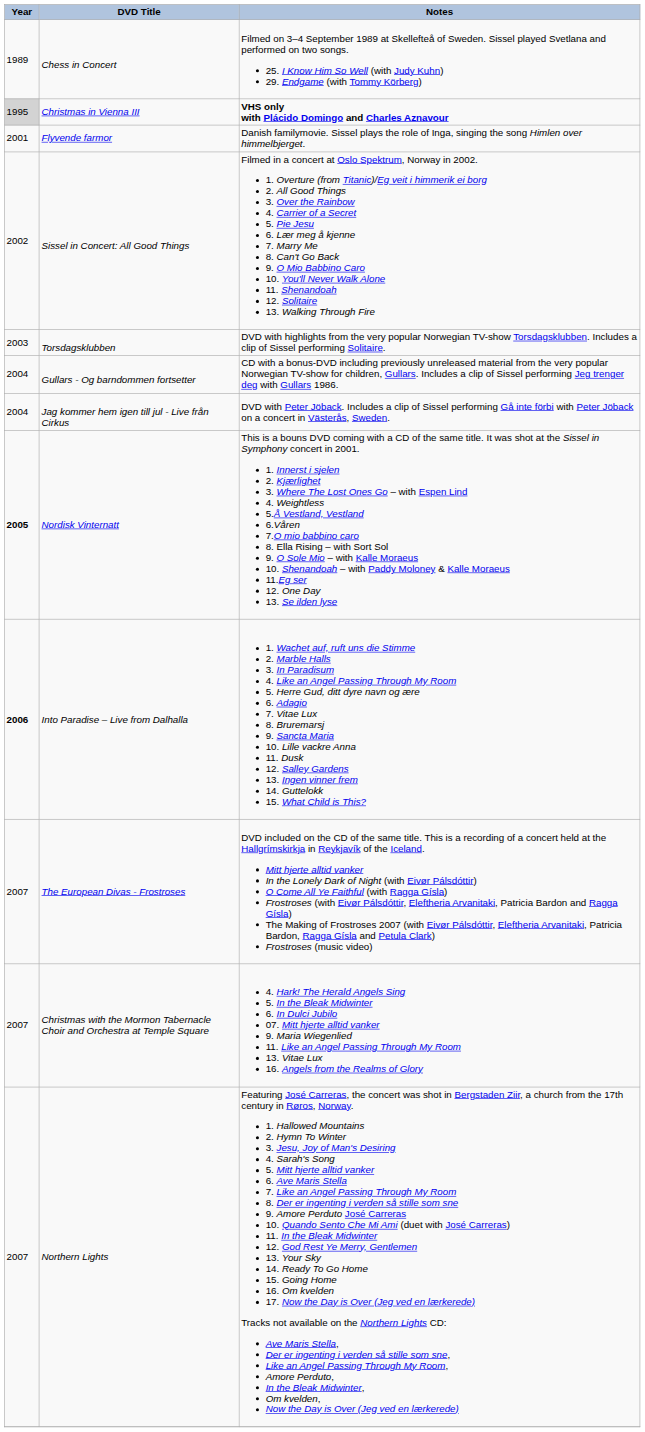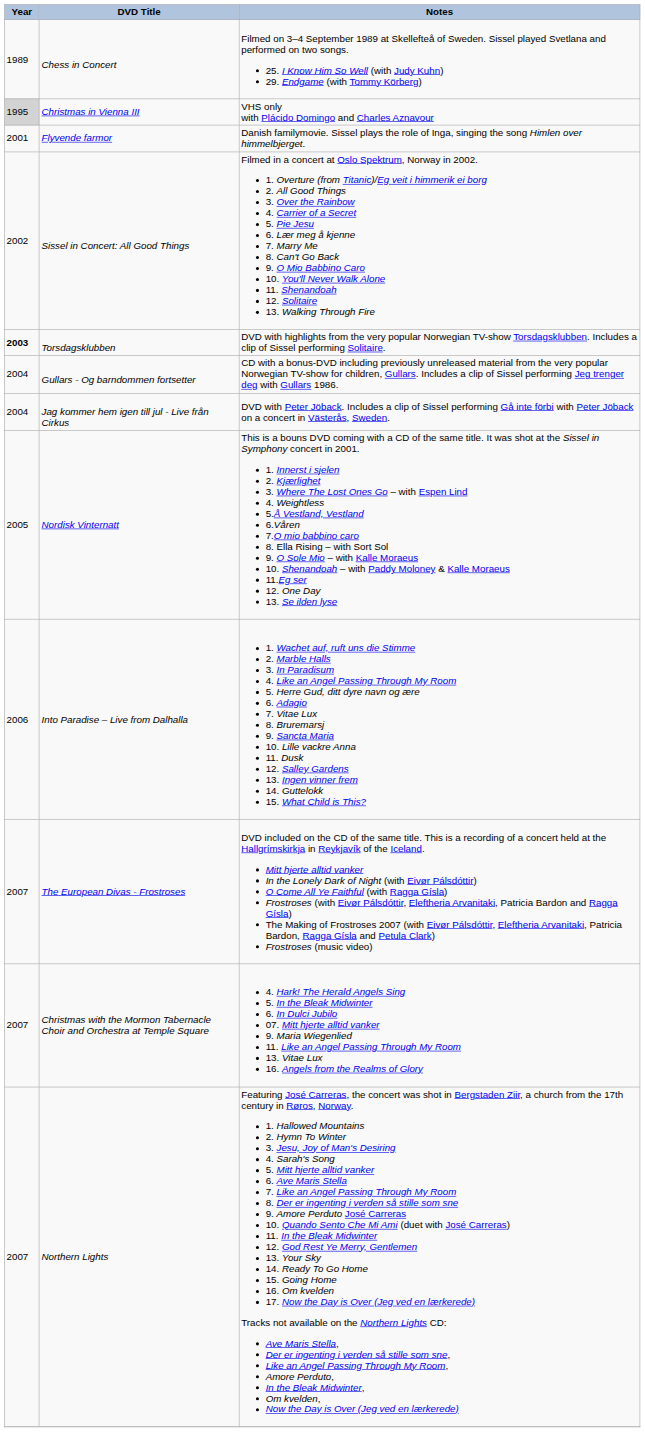(345, 112) bold -> (338, 112) normal
(17, 342) normal -> (17, 342) bold
(17, 525) bold -> (17, 525) normal
(17, 719) bold -> (17, 719) normal
